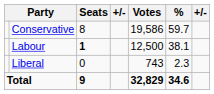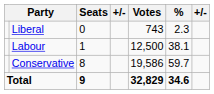rows swapped: (43, 30) <-> (28, 64)
(82, 47) bold -> (82, 47) normal
